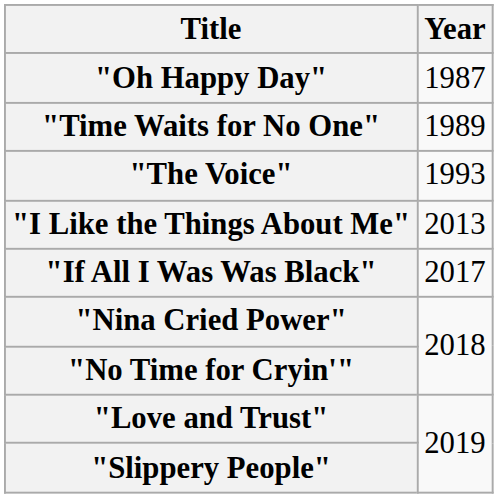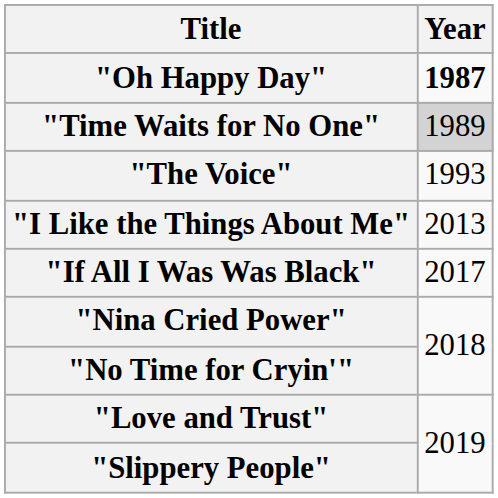(455, 77) normal -> (455, 77) bold
(455, 126) no background -> (455, 126) lightgrey background
